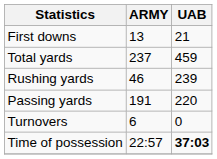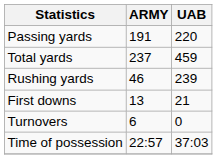rows swapped: (42, 36) <-> (50, 100)
(192, 143) bold -> (192, 143) normal
